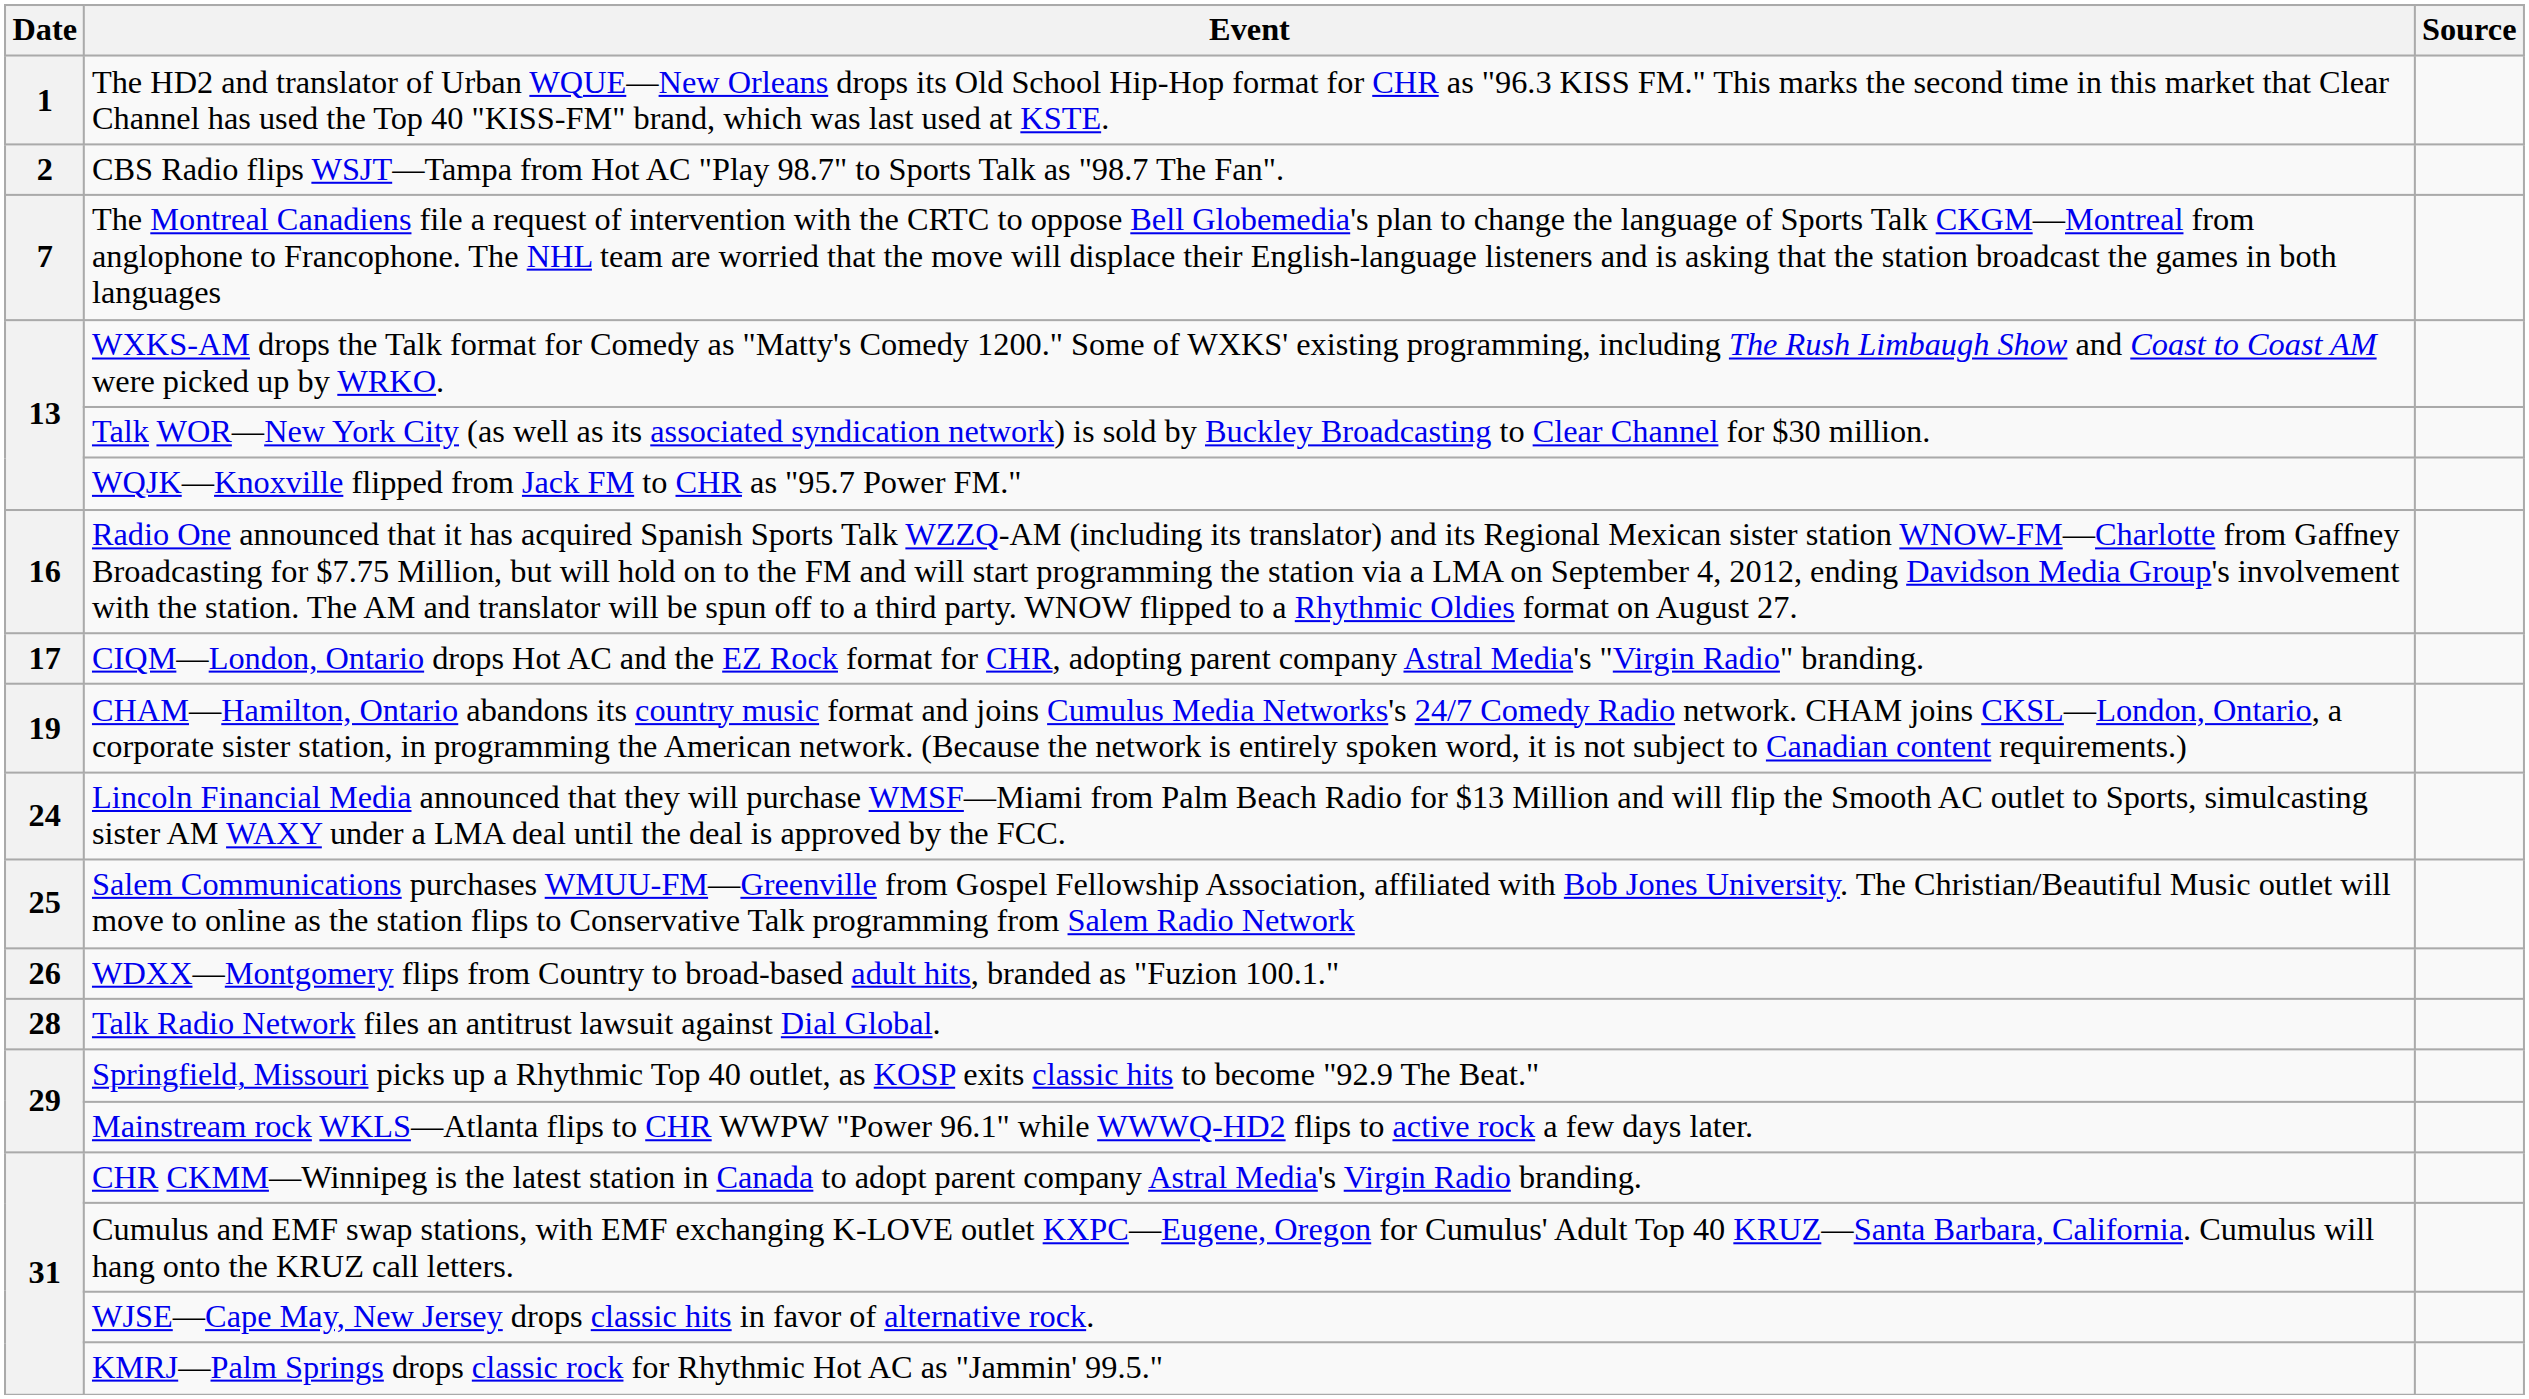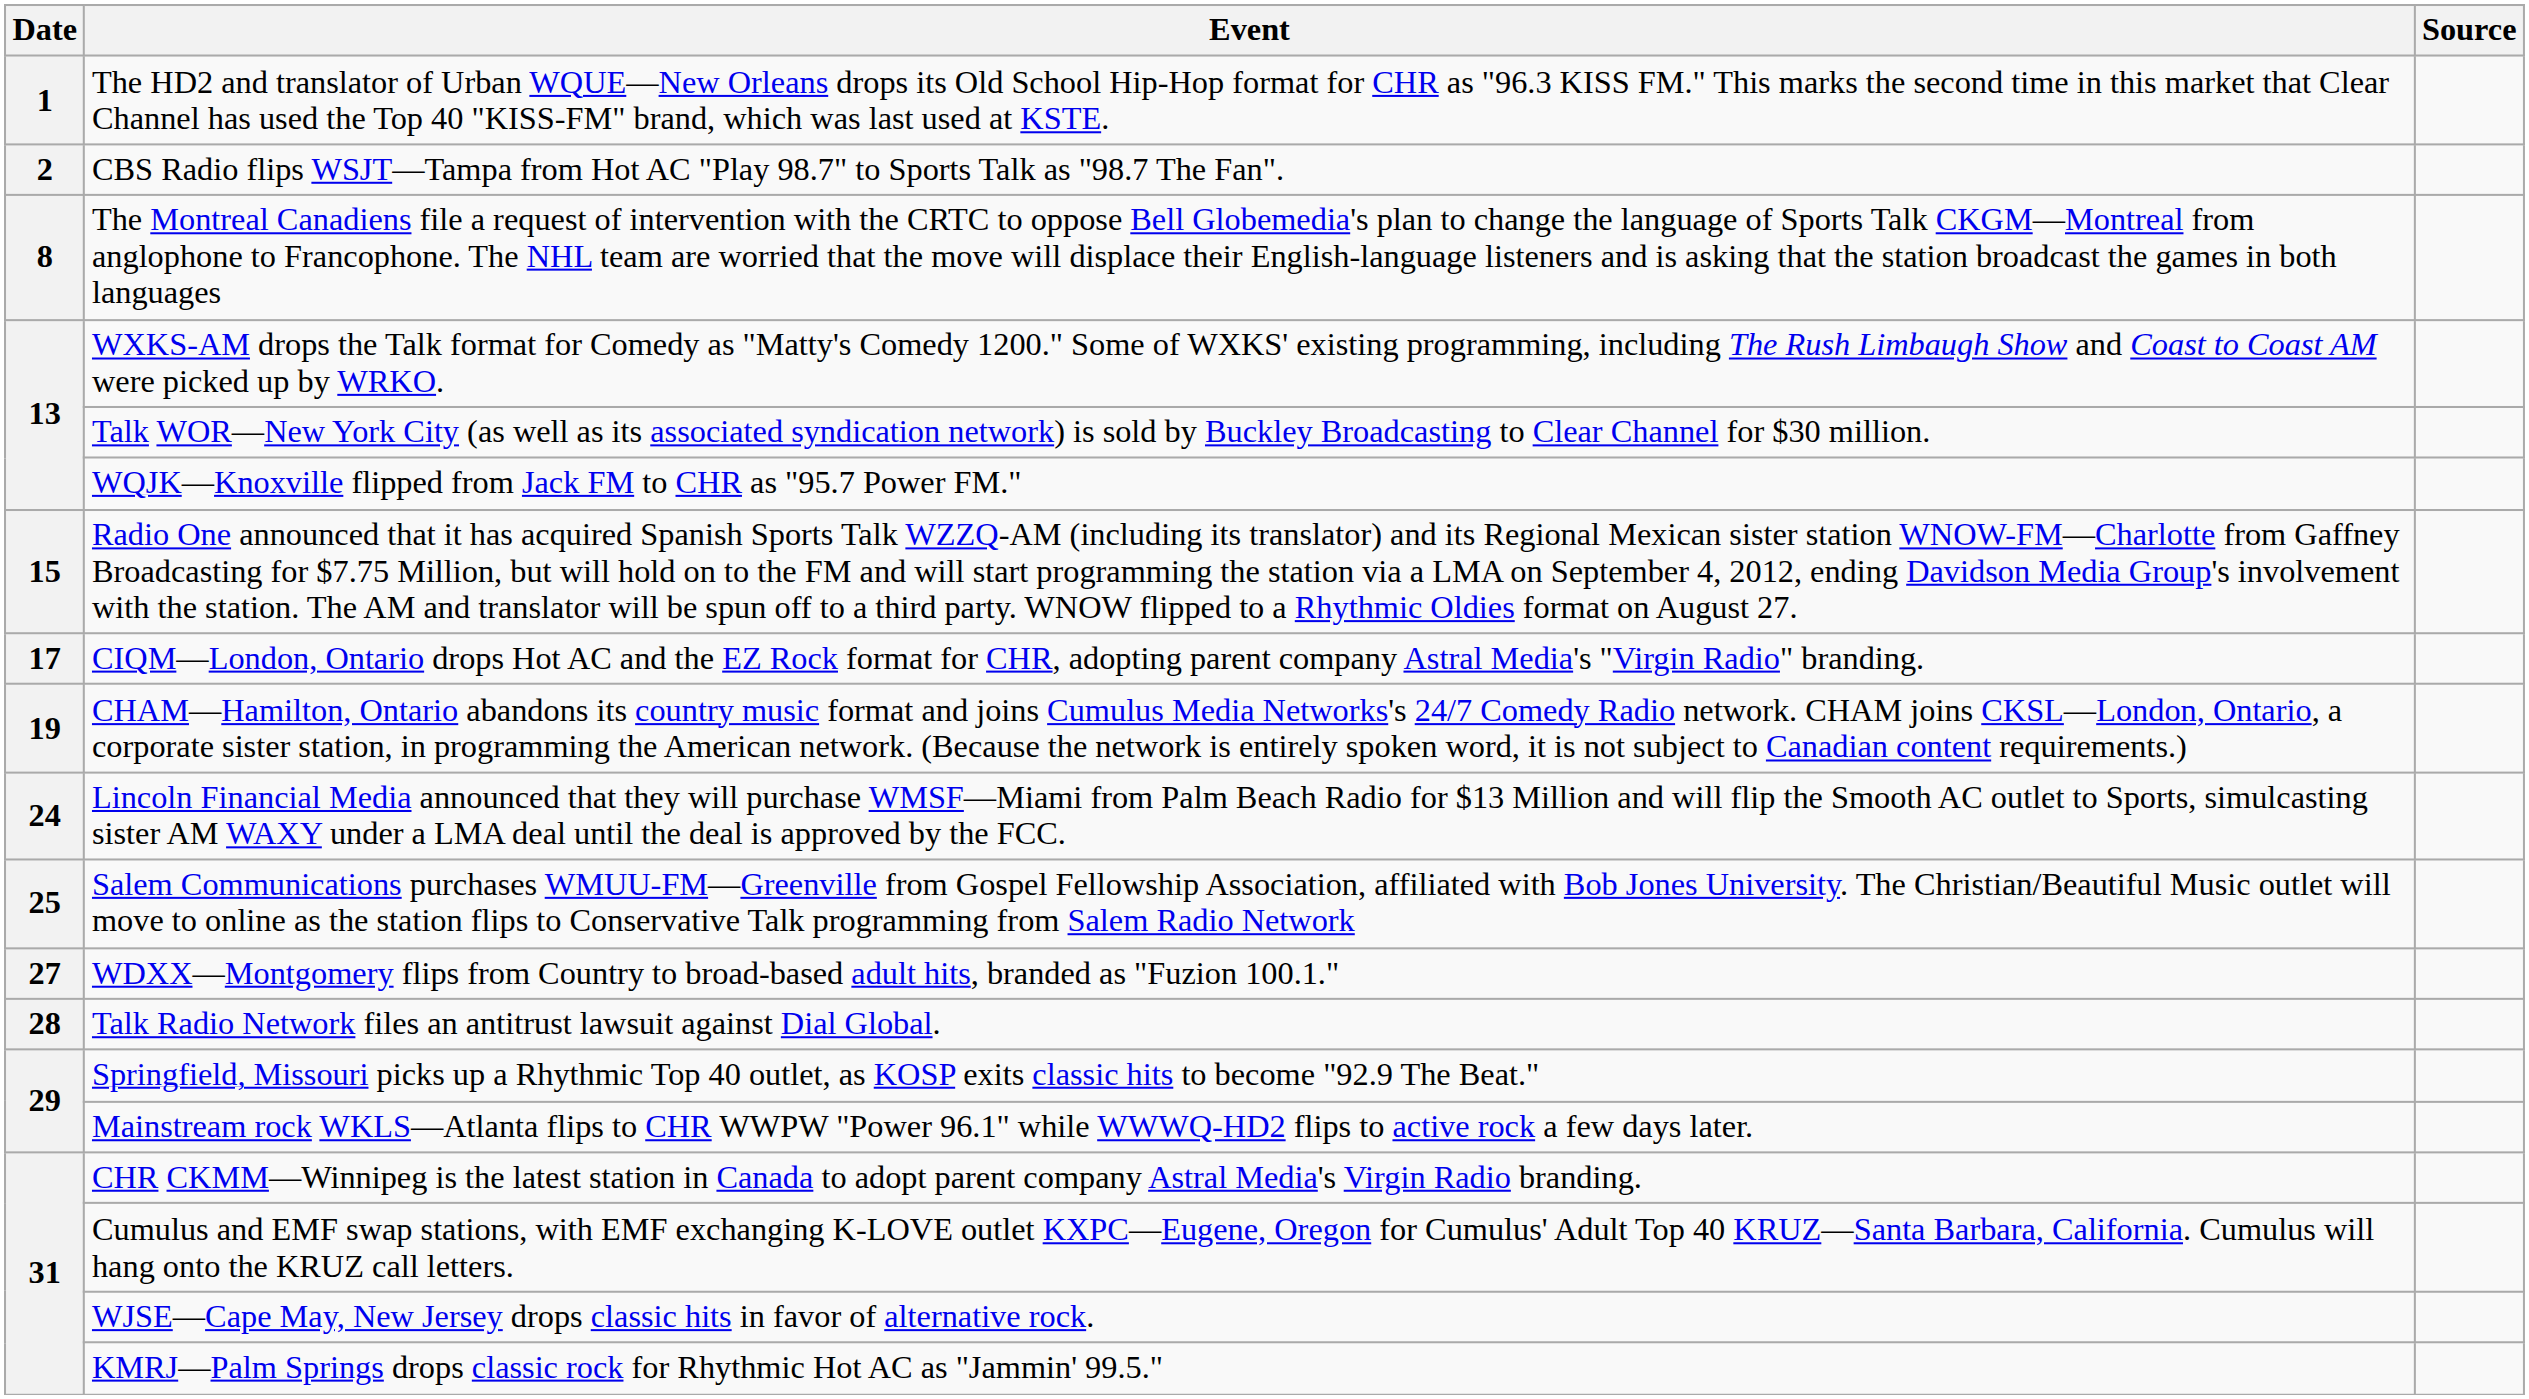(45, 256) 7 -> (45, 256) 8
(45, 570) 16 -> (45, 570) 15
(45, 972) 26 -> (45, 972) 27
